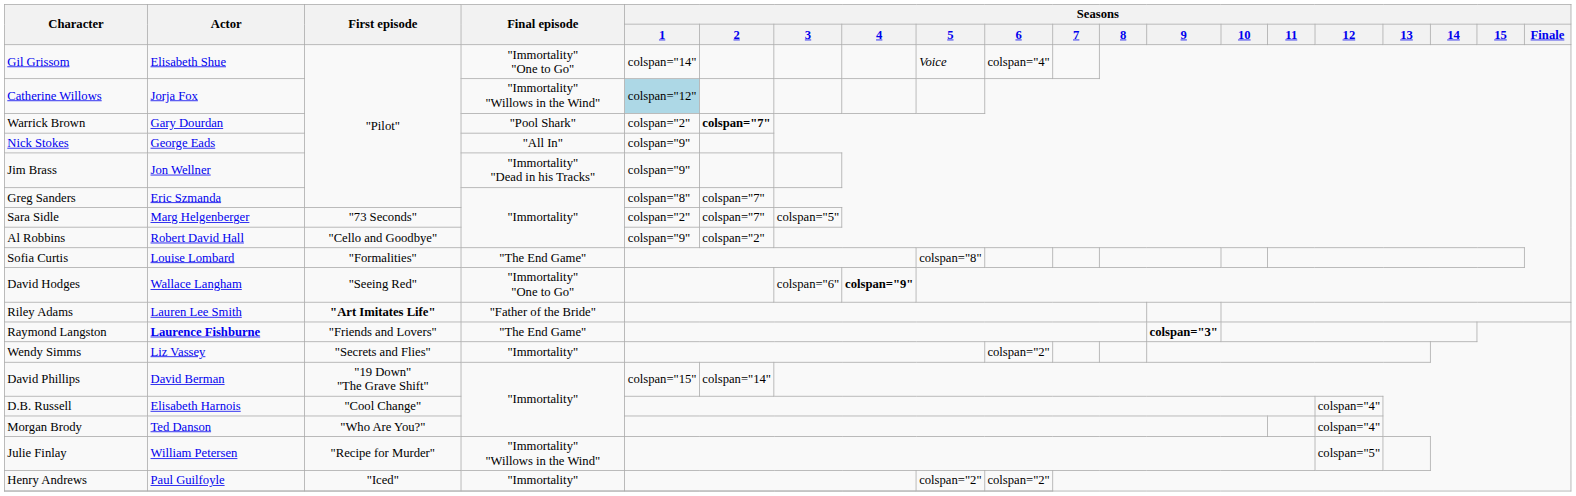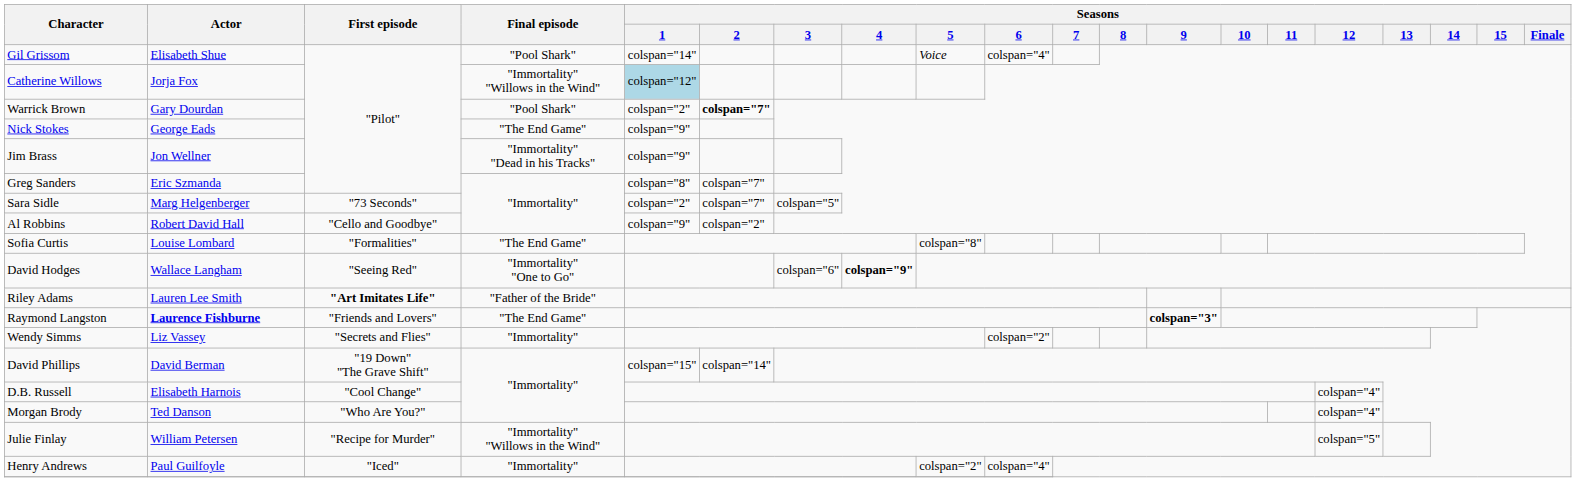(543, 61) "Immortality" "One to Go" -> (543, 54) "Pool Shark"
(543, 143) "All In" -> (543, 128) "The End Game"
(1019, 480) colspan="2" -> (1019, 466) colspan="4"
